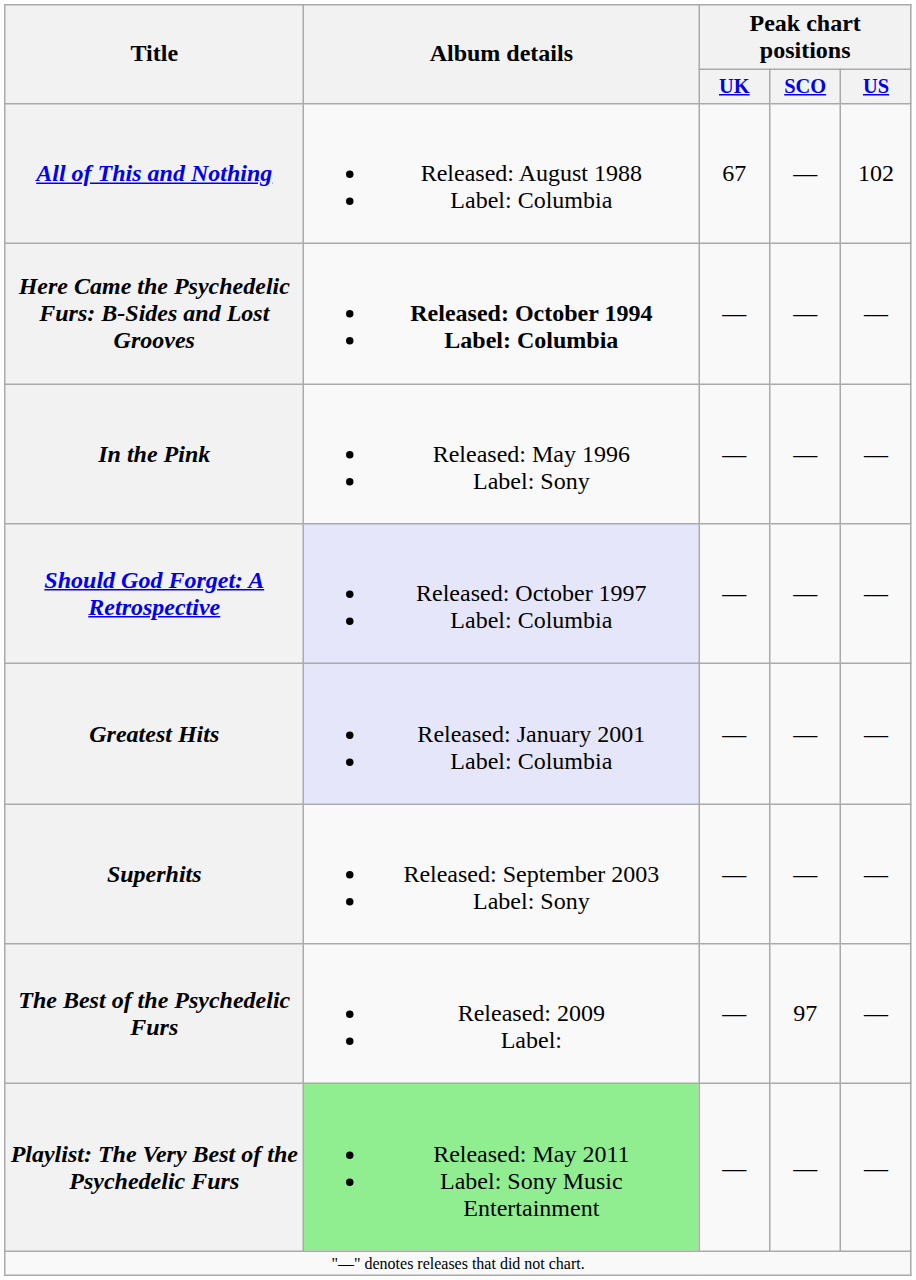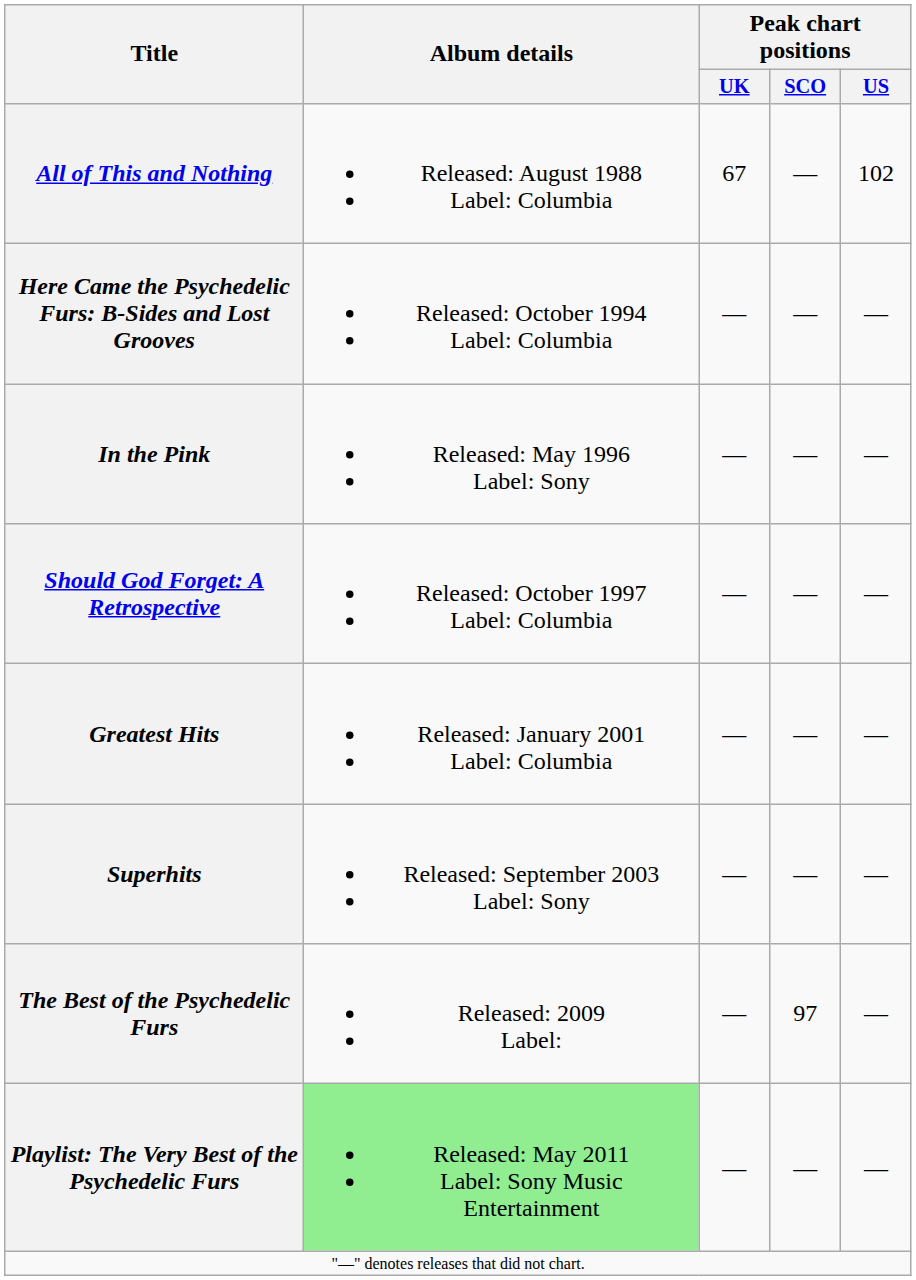(501, 327) bold -> (501, 327) normal
(501, 607) lavender background -> (501, 607) no background
(501, 747) lavender background -> (501, 747) no background
